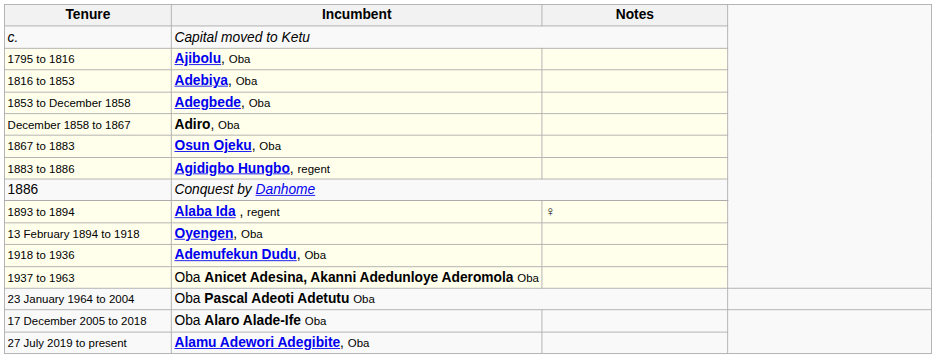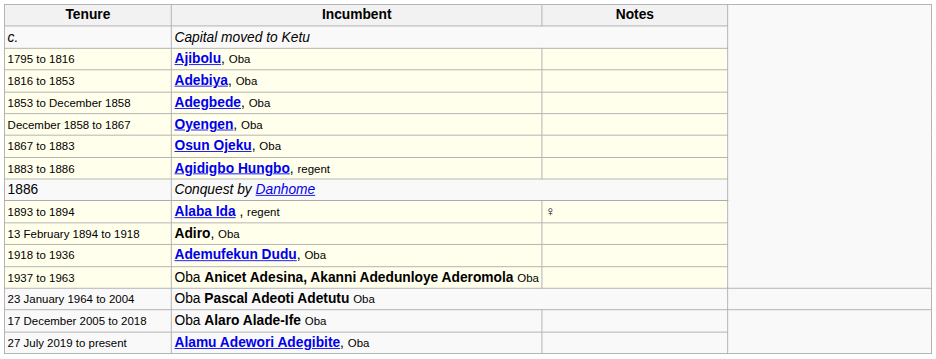(207, 124) Adiro, Oba -> (219, 124) Oyengen, Oba
(219, 233) Oyengen, Oba -> (207, 233) Adiro, Oba
